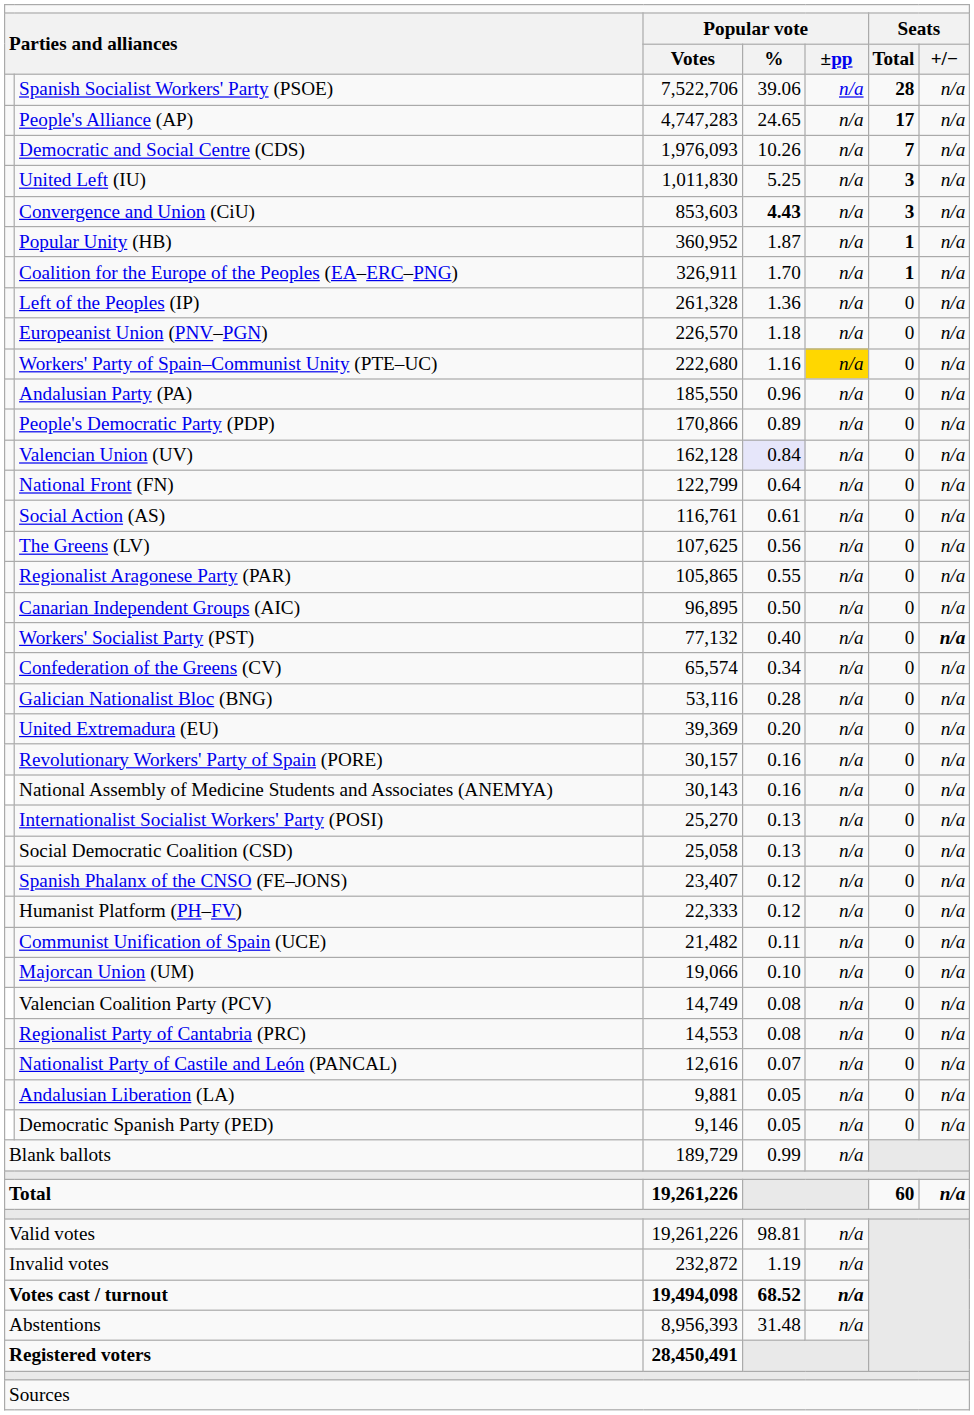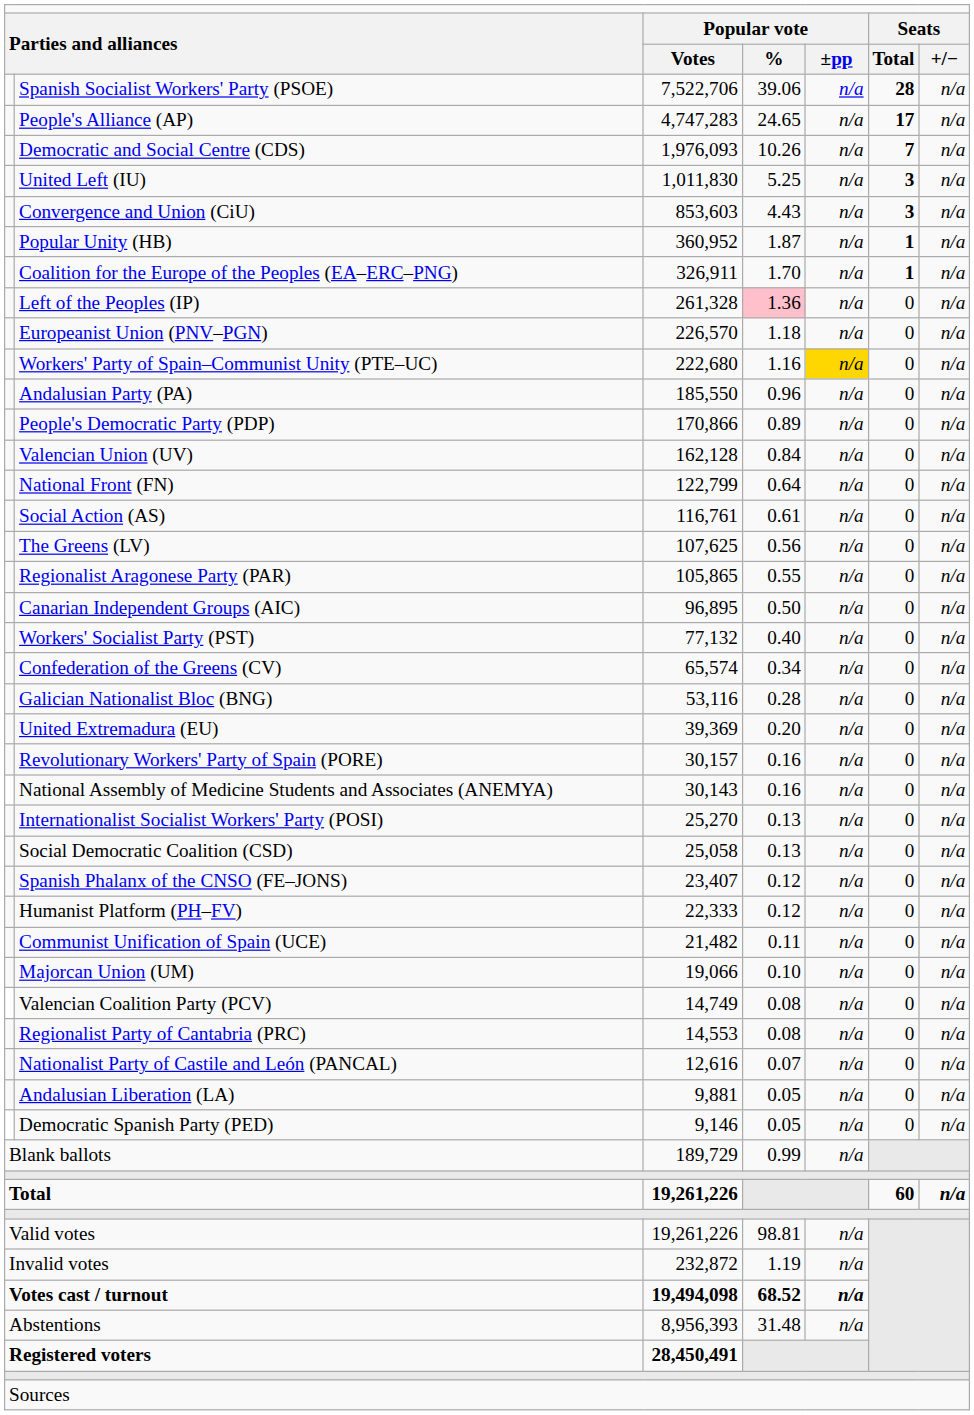(784, 211) bold -> (784, 211) normal
(784, 302) no background -> (784, 302) pink background
(784, 454) lavender background -> (784, 454) no background
(952, 637) bold -> (953, 637) normal
